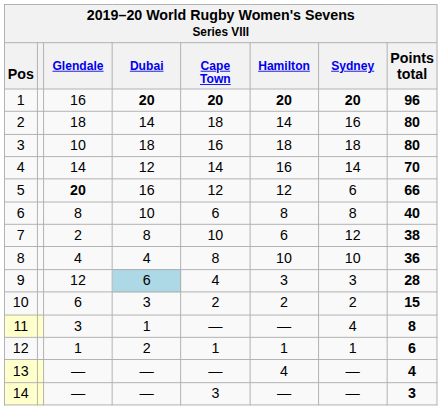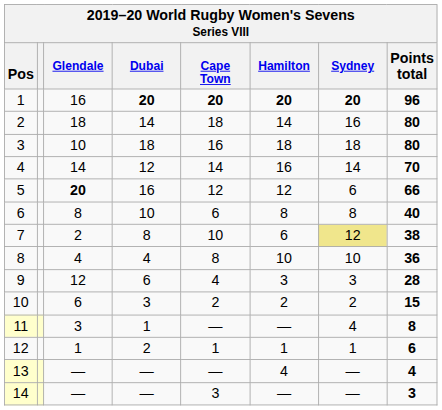(353, 235) no background -> (353, 235) khaki background
(147, 280) lightblue background -> (147, 280) no background
